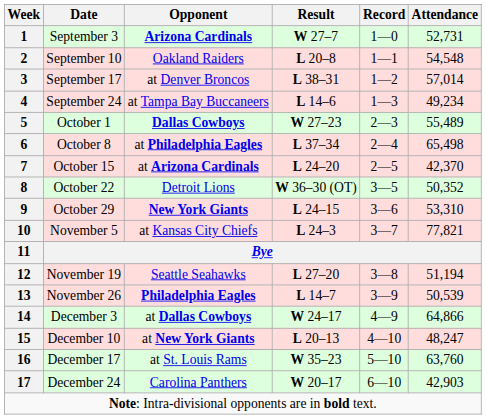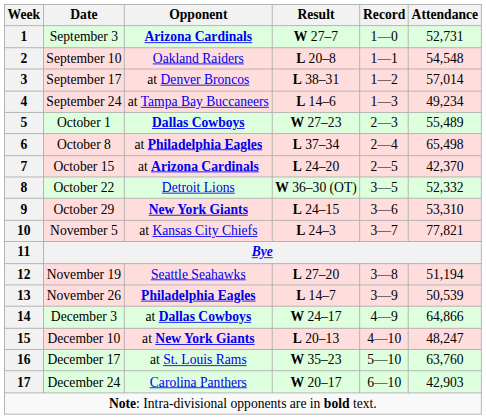(445, 187) 50,352 -> (445, 187) 52,332
